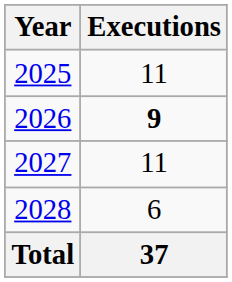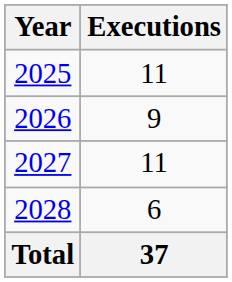(154, 118) bold -> (154, 118) normal
